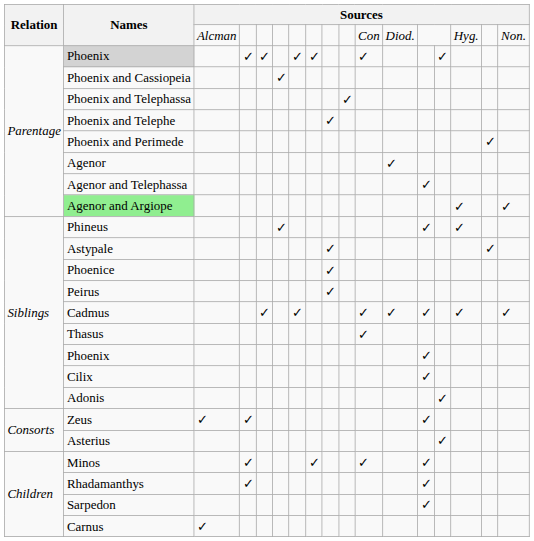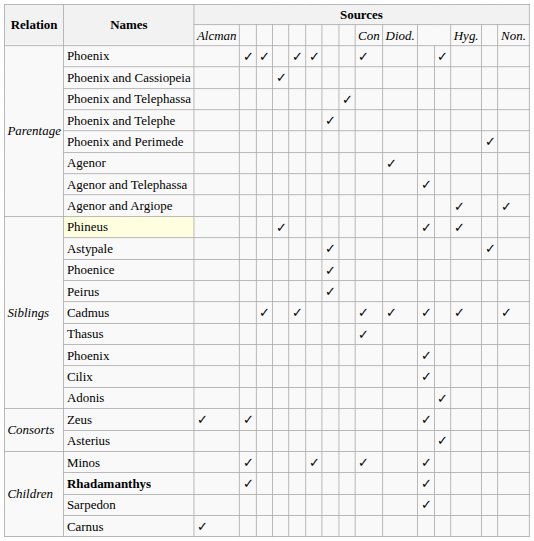(88, 56) lightgrey background -> (88, 56) no background
(120, 205) lightgreen background -> (120, 205) no background
(87, 227) no background -> (87, 227) lightyellow background
(105, 483) normal -> (109, 483) bold
